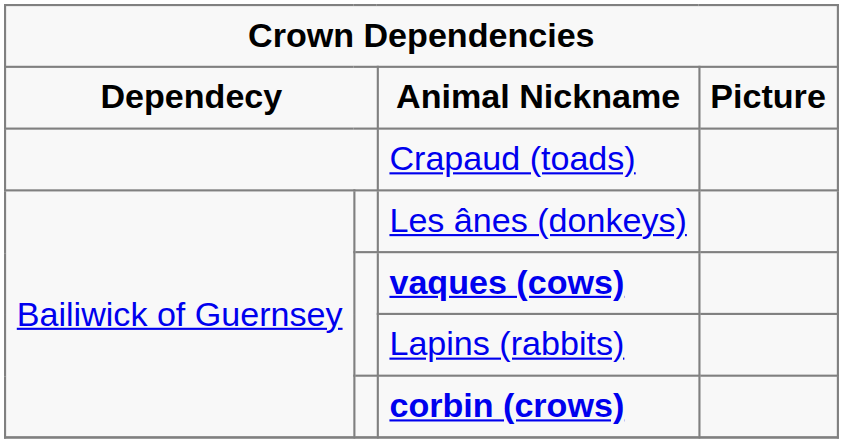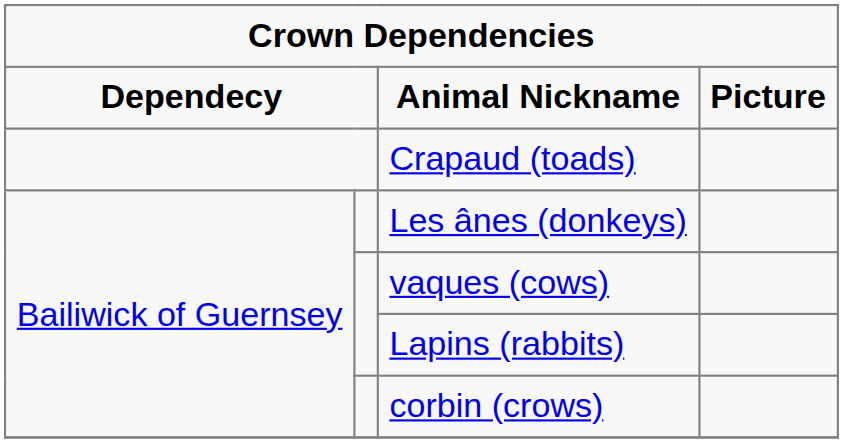(507, 282) bold -> (499, 282) normal
(507, 406) bold -> (496, 406) normal
